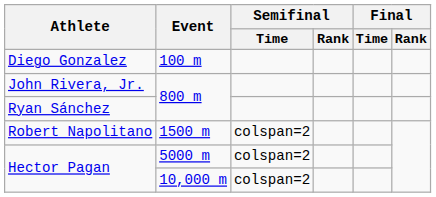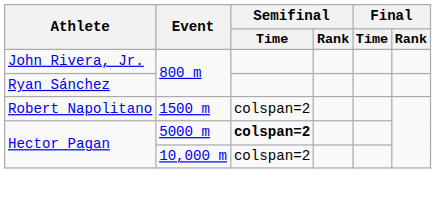- row: (67, 61)
(272, 156) normal -> (272, 132) bold
